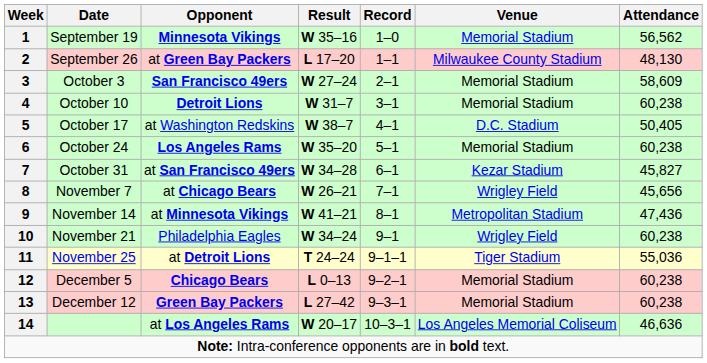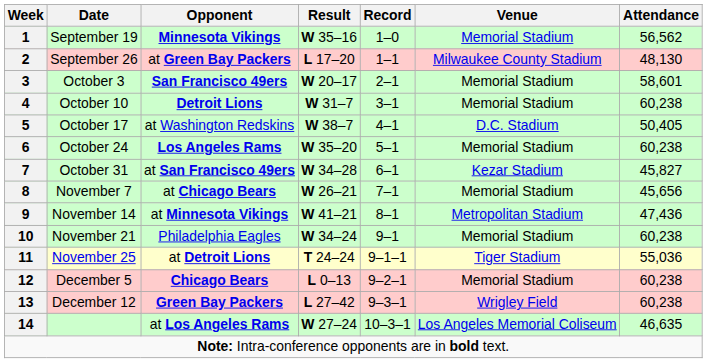(329, 81) W 27–24 -> (329, 81) W 20–17
(661, 81) 58,609 -> (661, 81) 58,601
(517, 192) Wrigley Field -> (517, 192) Memorial Stadium
(517, 236) Wrigley Field -> (517, 236) Memorial Stadium
(517, 302) Memorial Stadium -> (517, 302) Wrigley Field
(329, 324) W 20–17 -> (329, 324) W 27–24
(661, 324) 46,636 -> (661, 324) 46,635
